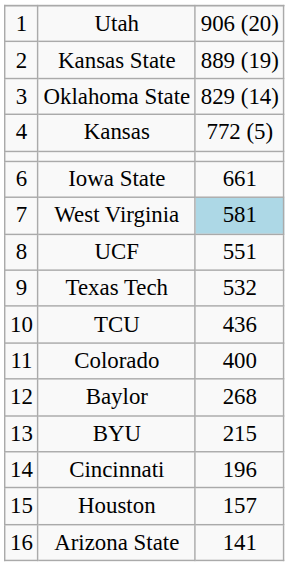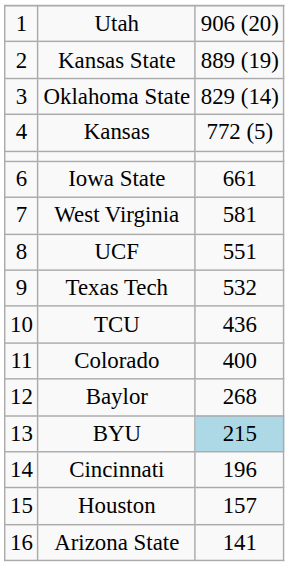(240, 215) lightblue background -> (240, 215) no background
(240, 433) no background -> (240, 433) lightblue background
